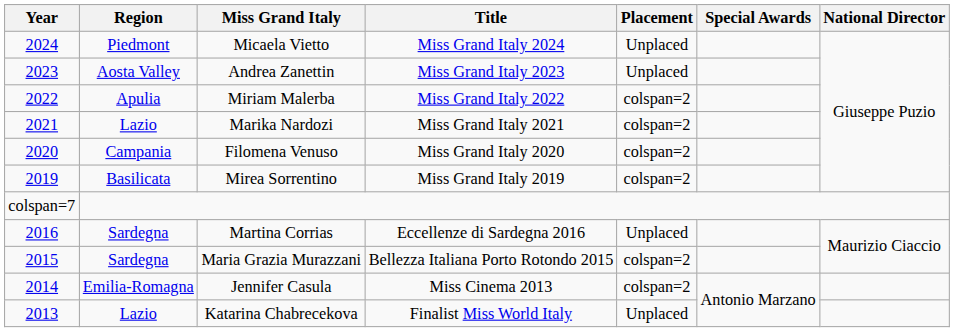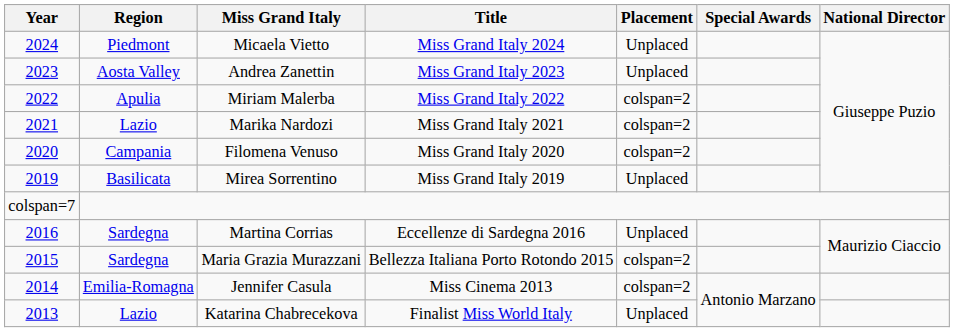(657, 178) colspan=2 -> (657, 178) Unplaced
